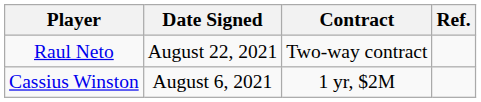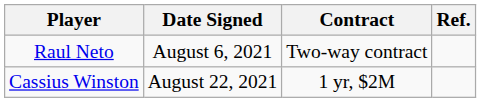(212, 50) August 22, 2021 -> (212, 50) August 6, 2021
(212, 81) August 6, 2021 -> (212, 81) August 22, 2021
